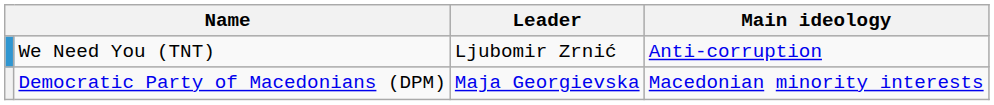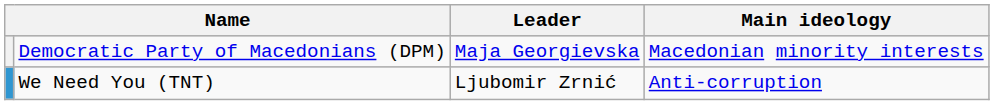rows swapped: (232, 83) <-> (117, 52)
